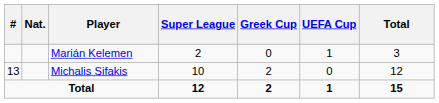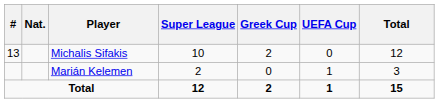rows swapped: (89, 71) <-> (92, 53)
